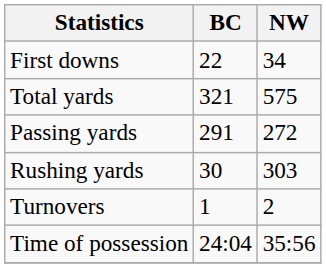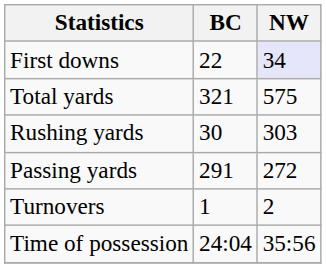(274, 59) no background -> (274, 59) lavender background
rows swapped: (77, 170) <-> (74, 133)
